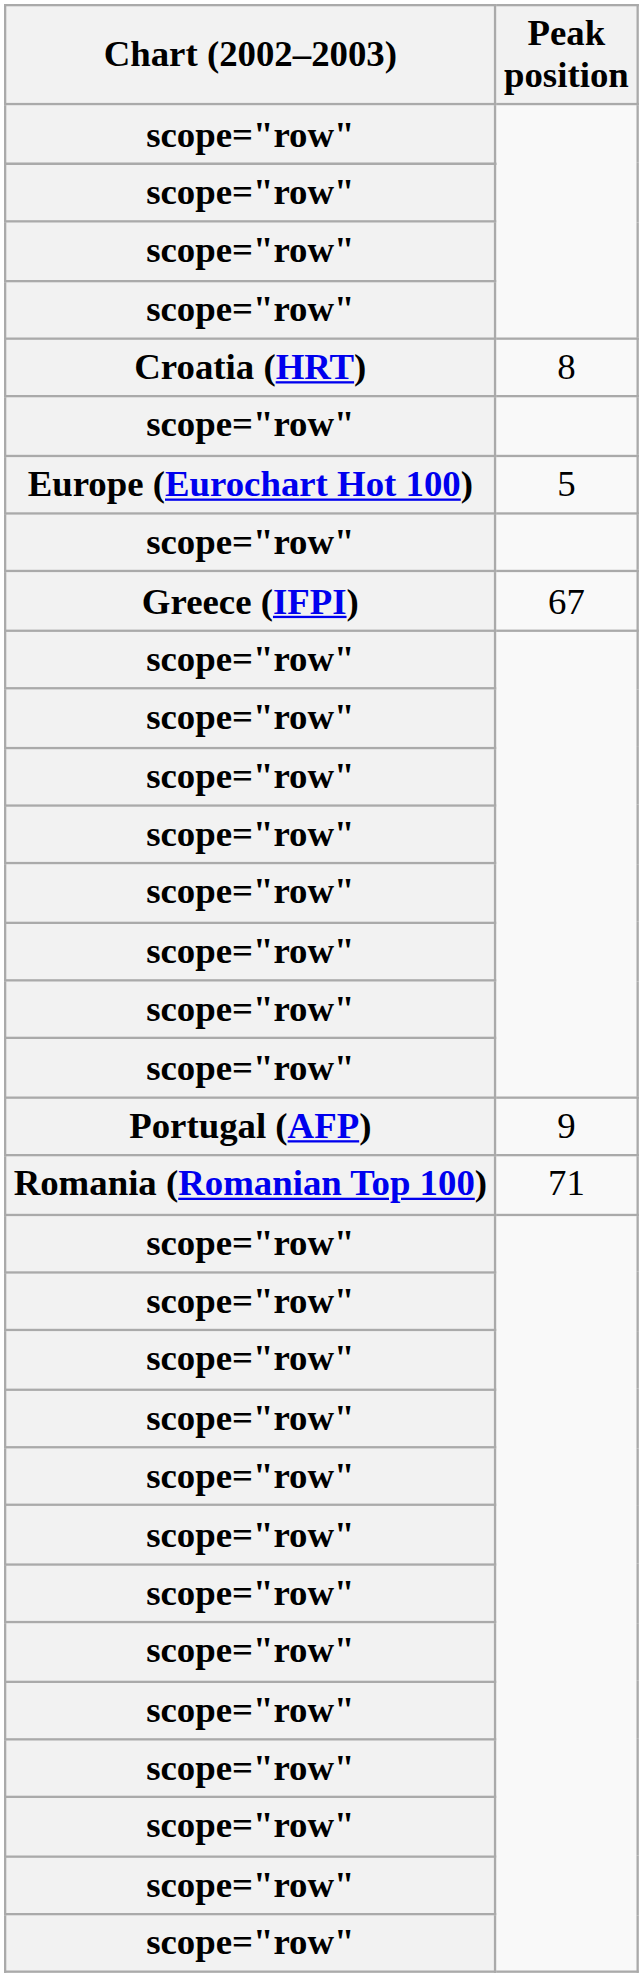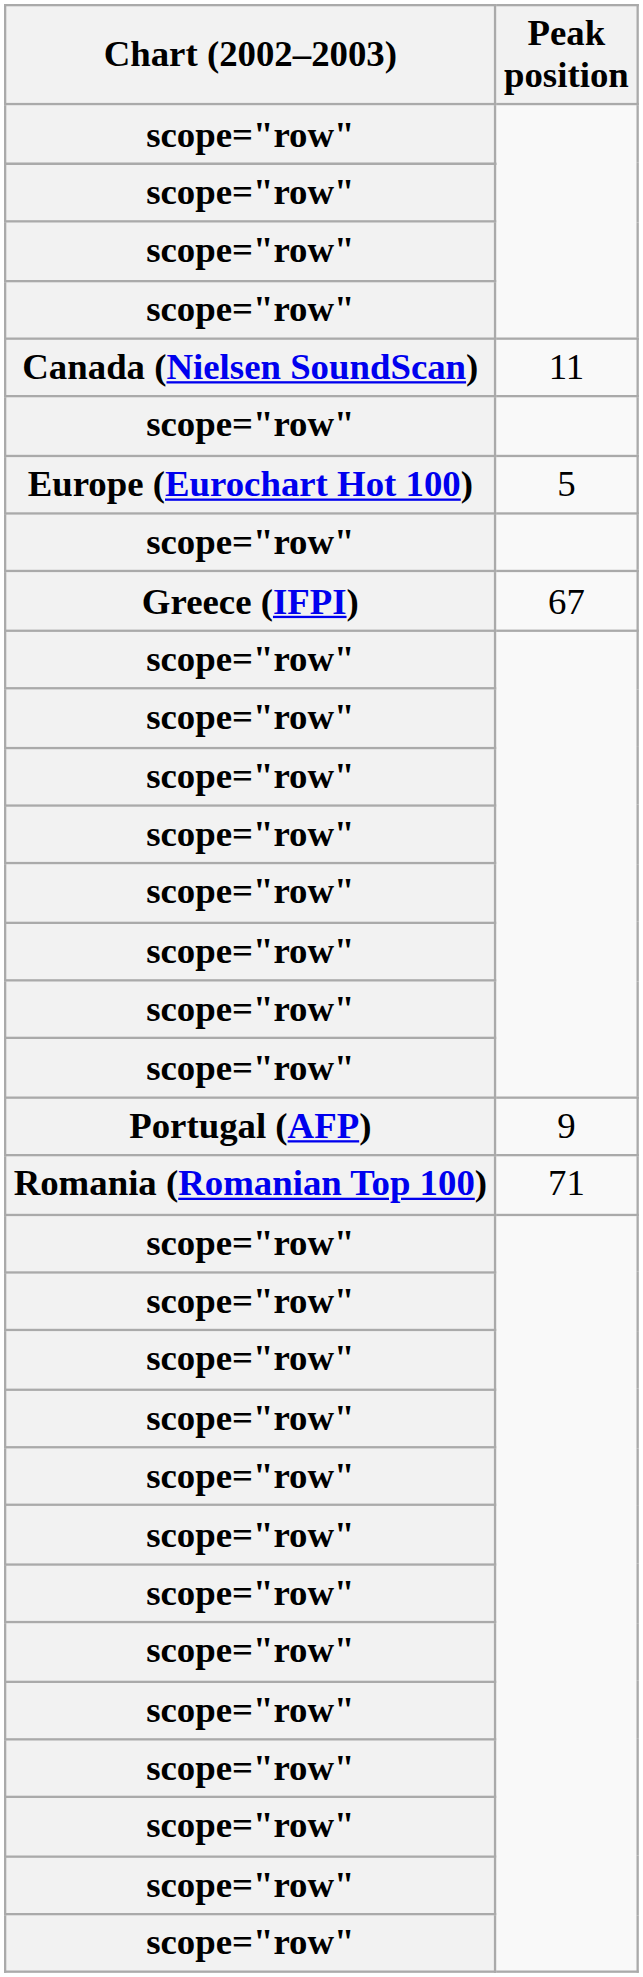+ row: (250, 366)
- row: (250, 366)
